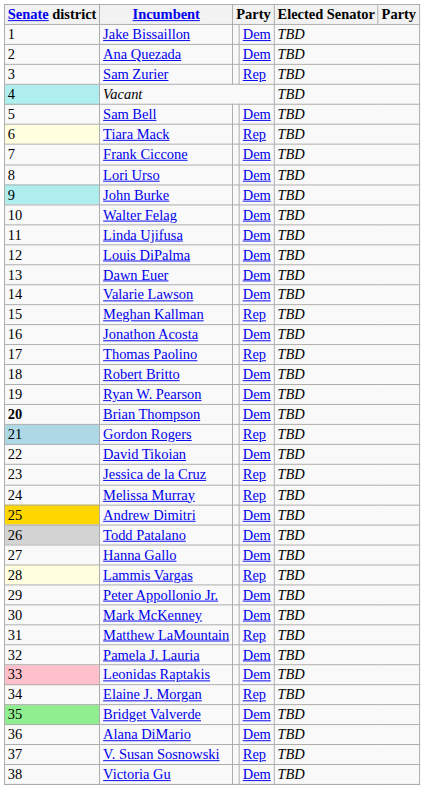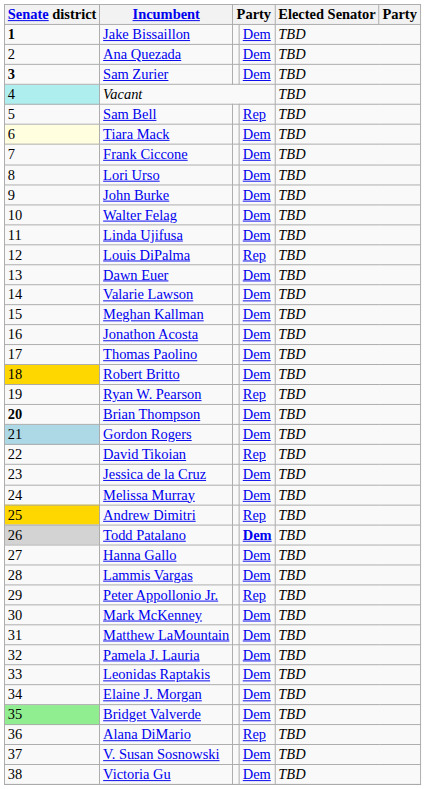(11, 34) normal -> (11, 34) bold
(11, 74) normal -> (11, 74) bold
(254, 74) Rep -> (257, 74) Dem
(257, 114) Dem -> (254, 114) Rep
(254, 134) Rep -> (257, 134) Dem
(11, 194) paleturquoise background -> (11, 194) no background
(257, 254) Dem -> (254, 254) Rep
(254, 314) Rep -> (257, 314) Dem
(254, 354) Rep -> (257, 354) Dem
(15, 374) no background -> (15, 374) gold background
(257, 394) Dem -> (254, 394) Rep
(254, 434) Rep -> (257, 434) Dem
(257, 454) Dem -> (254, 454) Rep
(254, 474) Rep -> (257, 474) Dem
(254, 494) Rep -> (257, 494) Dem
(257, 514) Dem -> (254, 514) Rep
(257, 534) normal -> (257, 534) bold
(15, 574) lightyellow background -> (15, 574) no background
(254, 574) Rep -> (257, 574) Dem
(257, 594) Dem -> (254, 594) Rep
(254, 634) Rep -> (257, 634) Dem
(15, 675) pink background -> (15, 675) no background
(254, 695) Rep -> (257, 695) Dem
(257, 735) Dem -> (254, 735) Rep
(254, 755) Rep -> (257, 755) Dem
